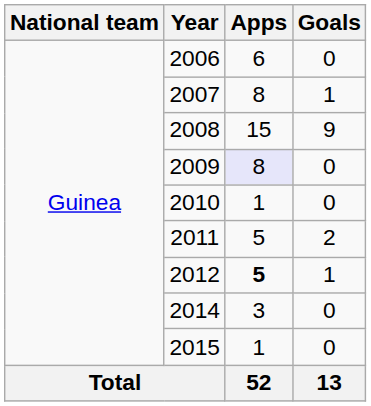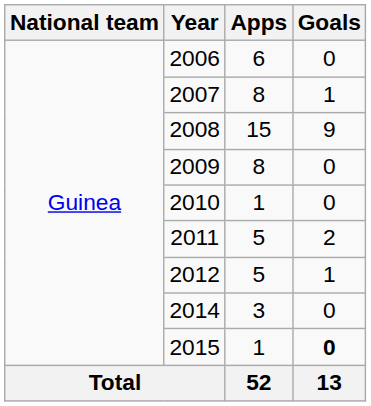(259, 166) lavender background -> (259, 166) no background
(259, 274) bold -> (259, 274) normal
(329, 346) normal -> (329, 346) bold
